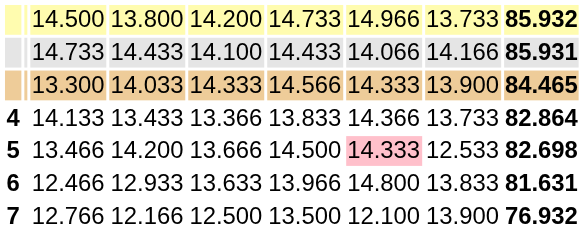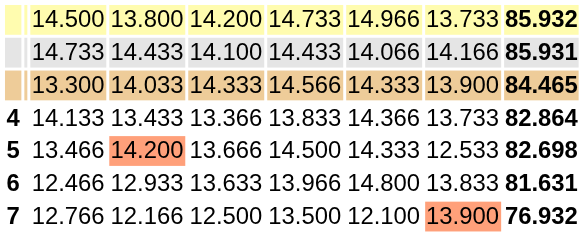(147, 150) no background -> (147, 150) lightsalmon background
(384, 150) pink background -> (384, 150) no background
(463, 216) no background -> (463, 216) lightsalmon background
